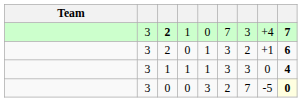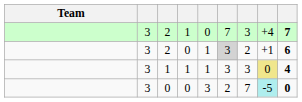(167, 32) bold -> (167, 32) normal
(227, 50) no background -> (227, 50) lightgrey background
(267, 69) no background -> (267, 69) khaki background
(267, 87) no background -> (267, 87) paleturquoise background
(287, 87) lightyellow background -> (287, 87) no background
